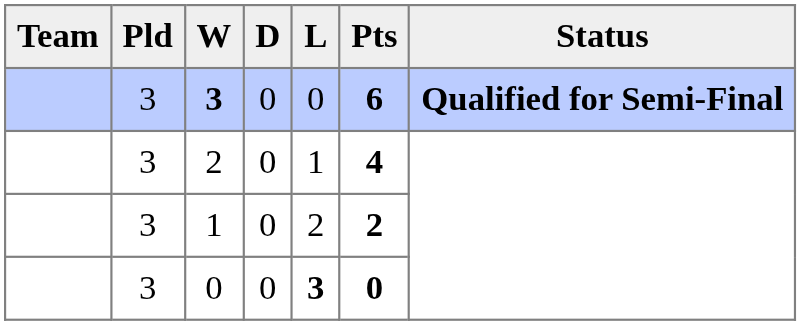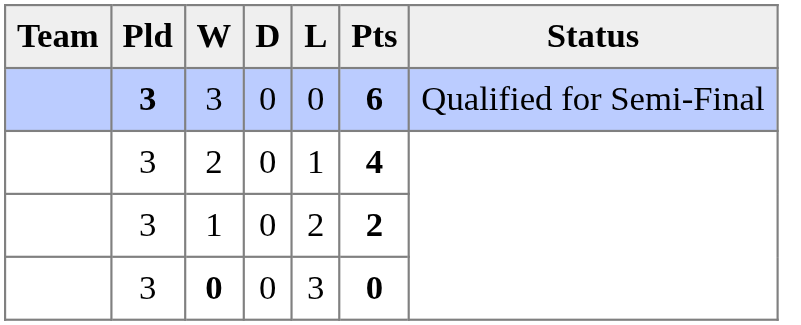(148, 98) normal -> (148, 98) bold
(214, 98) bold -> (214, 98) normal
(602, 98) bold -> (593, 98) normal
(214, 287) normal -> (214, 287) bold
(316, 287) bold -> (316, 287) normal
